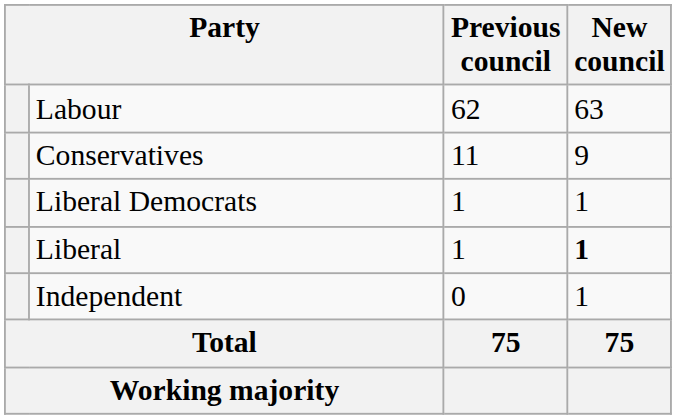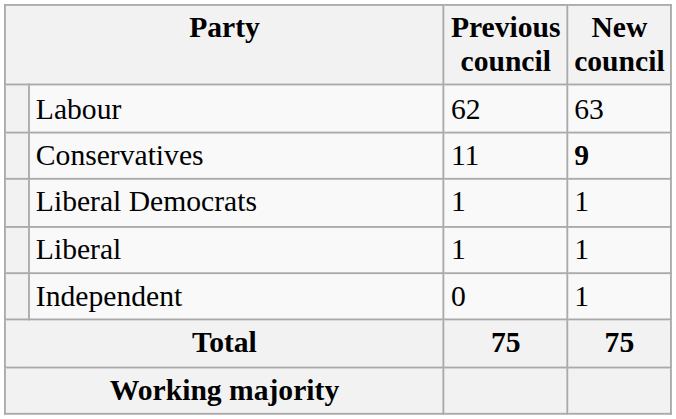(582, 155) normal -> (582, 155) bold
(582, 249) bold -> (582, 249) normal
